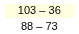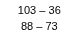(39, 11) lightyellow background -> (39, 11) no background
